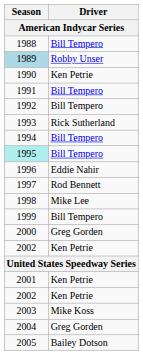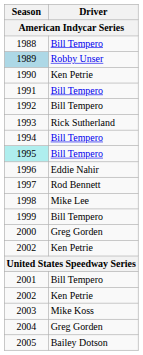(72, 279) Ken Petrie -> (77, 279) Bill Tempero
